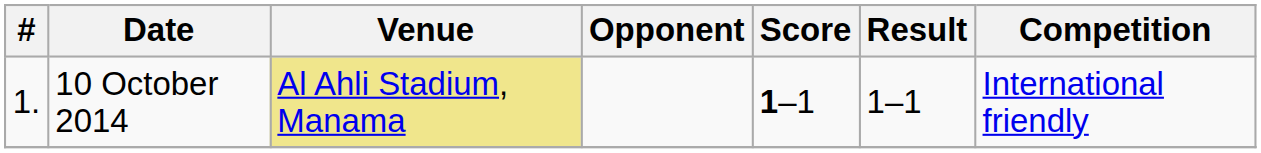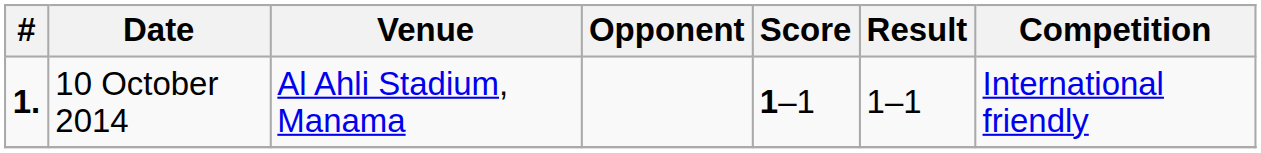(26, 101) normal -> (26, 101) bold
(393, 101) khaki background -> (393, 101) no background
